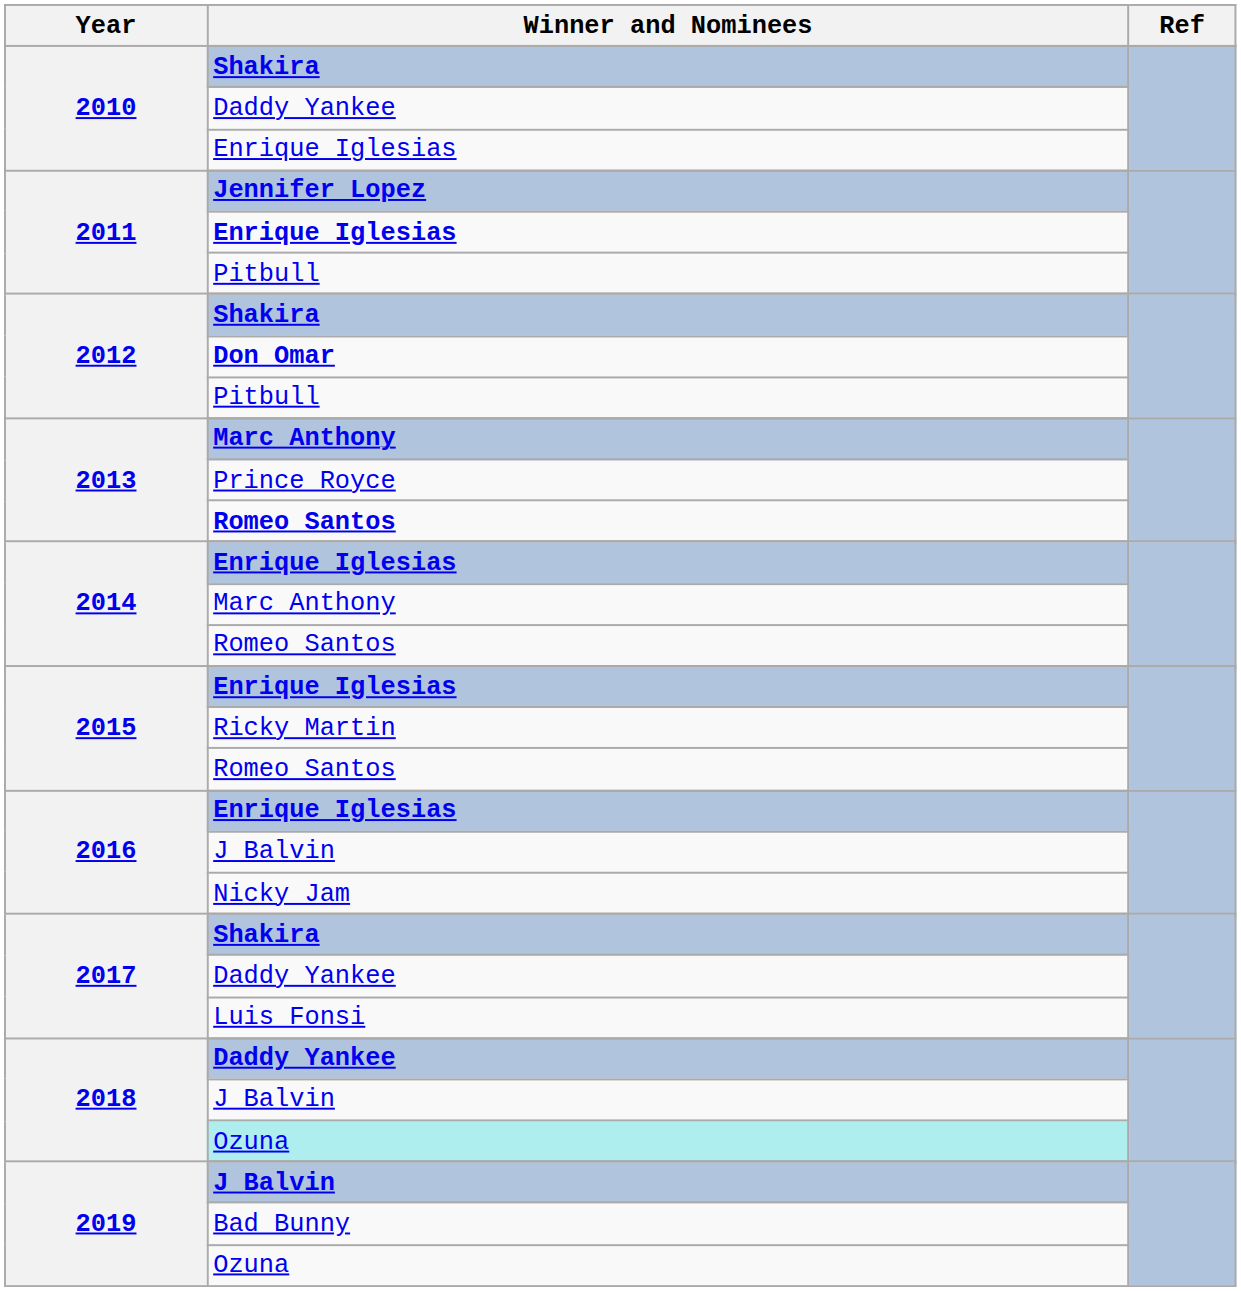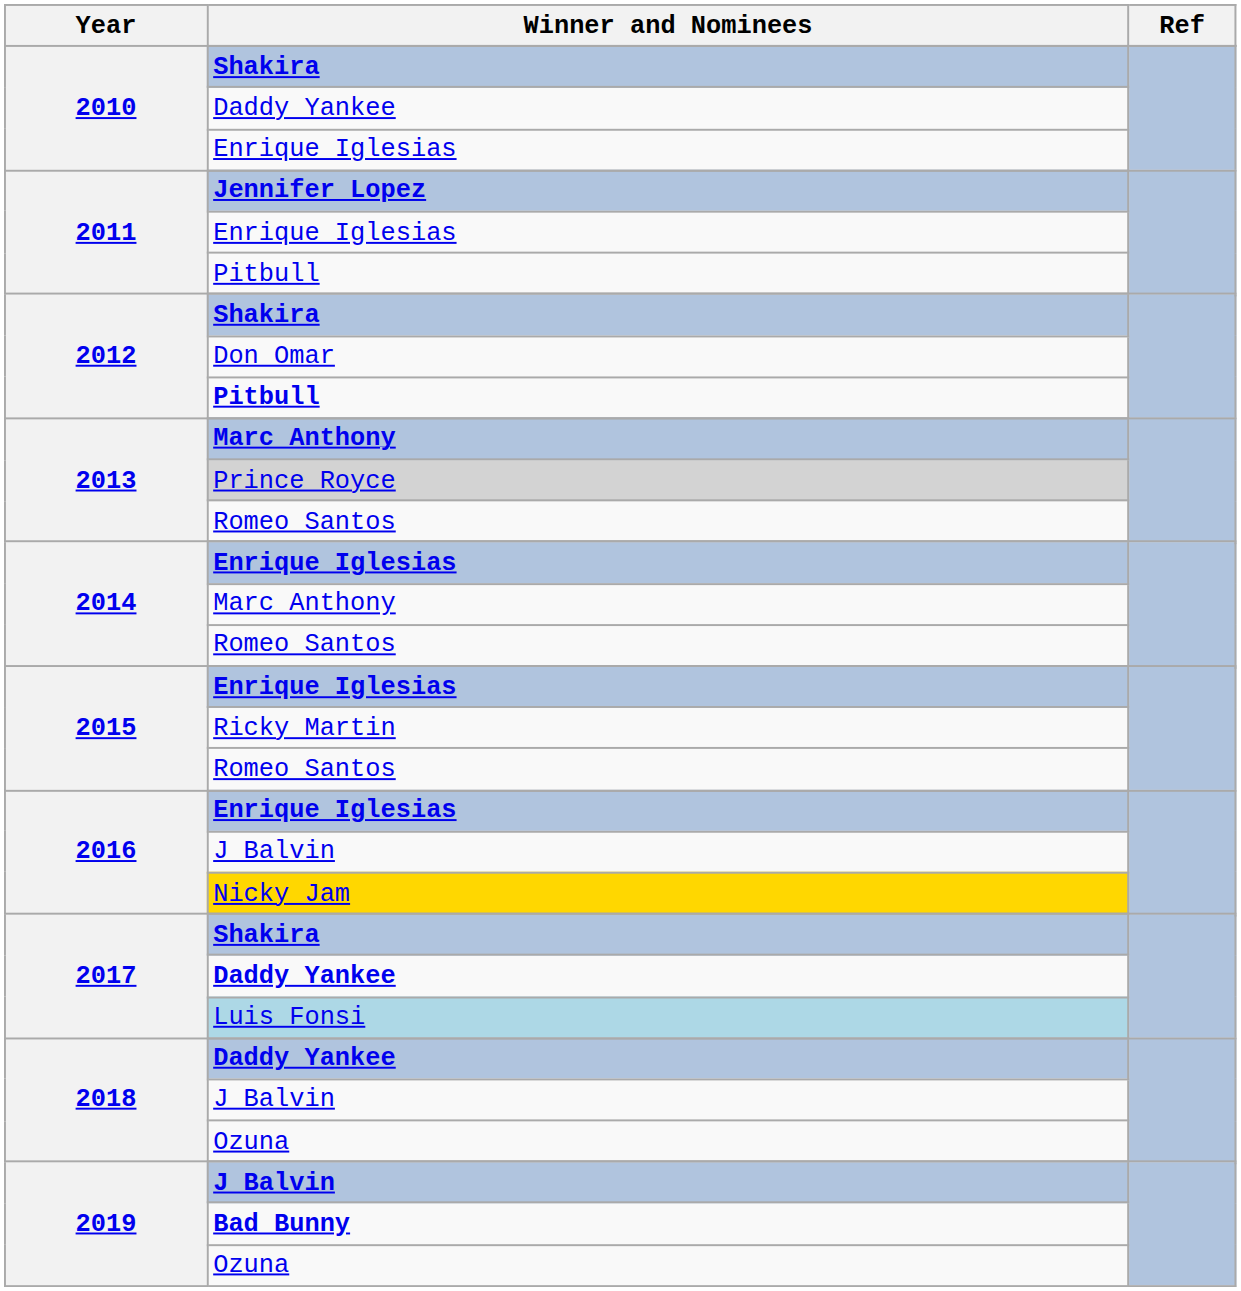(335, 232) bold -> (335, 232) normal
(274, 356) bold -> (274, 356) normal
(266, 397) normal -> (266, 397) bold
(304, 480) no background -> (304, 480) lightgrey background
(304, 521) bold -> (304, 521) normal
(282, 893) no background -> (282, 893) gold background
(304, 976) normal -> (304, 976) bold
(289, 1017) no background -> (289, 1017) lightblue background
(251, 1141) paleturquoise background -> (251, 1141) no background
(282, 1224) normal -> (282, 1224) bold
